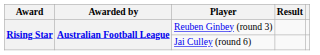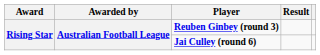(223, 27) normal -> (226, 27) bold
(213, 42) normal -> (215, 42) bold
